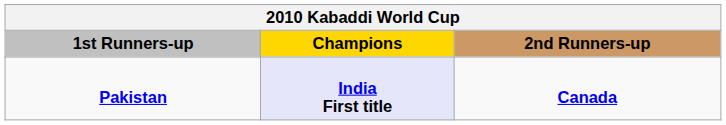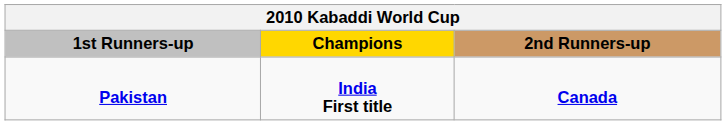(357, 97) lavender background -> (357, 97) no background
